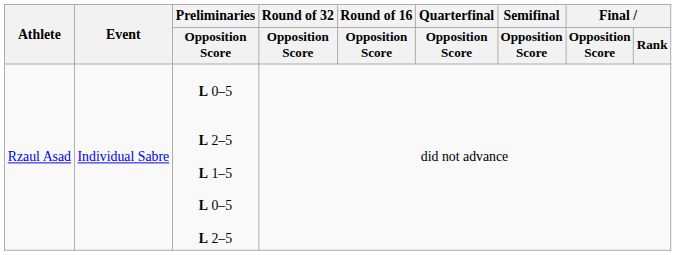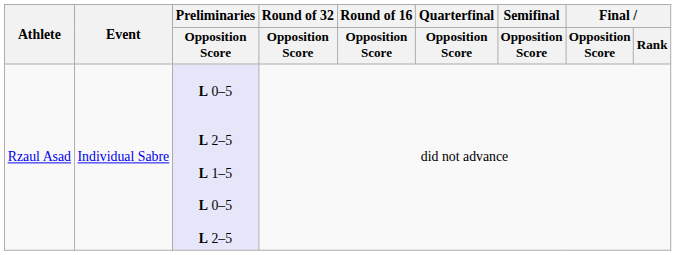(215, 165) no background -> (215, 165) lavender background
